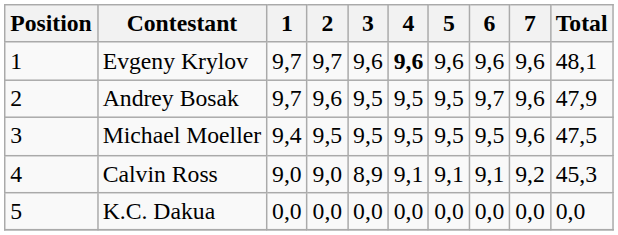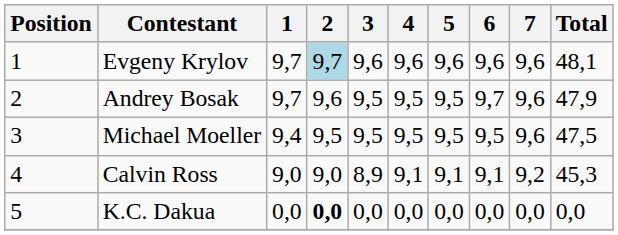(327, 60) no background -> (327, 60) lightblue background
(408, 60) bold -> (408, 60) normal
(327, 211) normal -> (327, 211) bold
